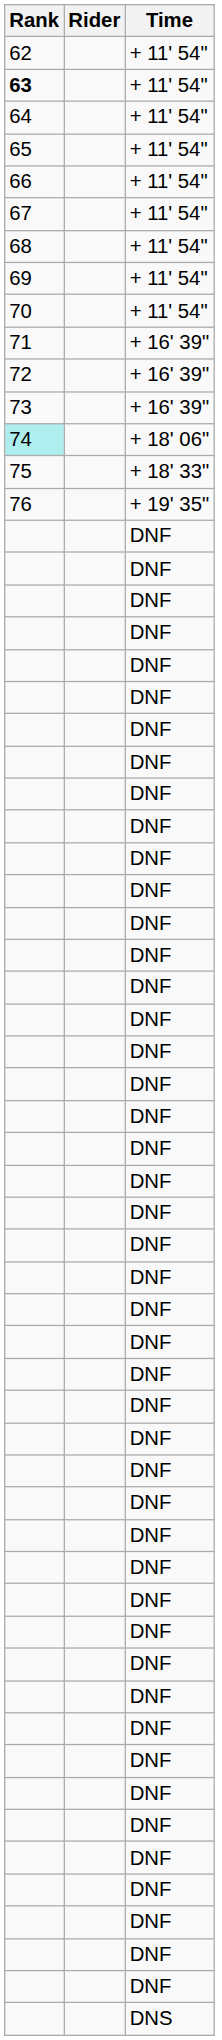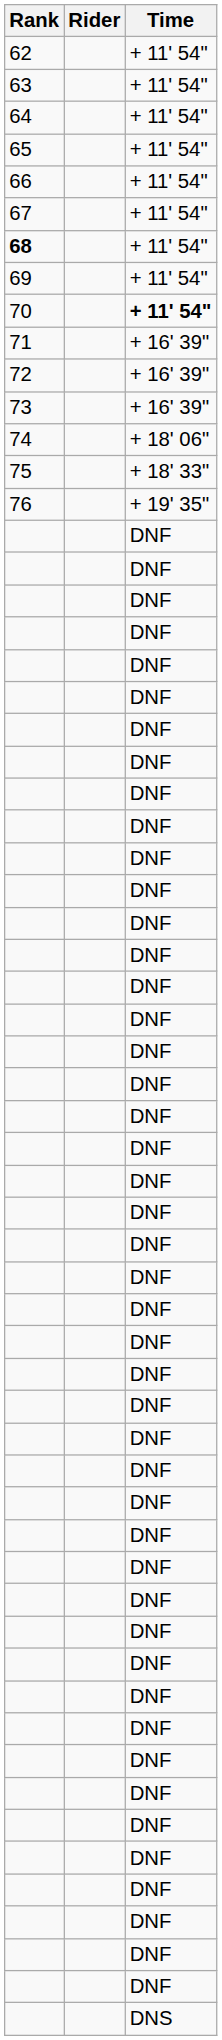(21, 85) bold -> (21, 85) normal
(21, 246) normal -> (21, 246) bold
(169, 310) normal -> (171, 310) bold
(21, 439) paleturquoise background -> (21, 439) no background
